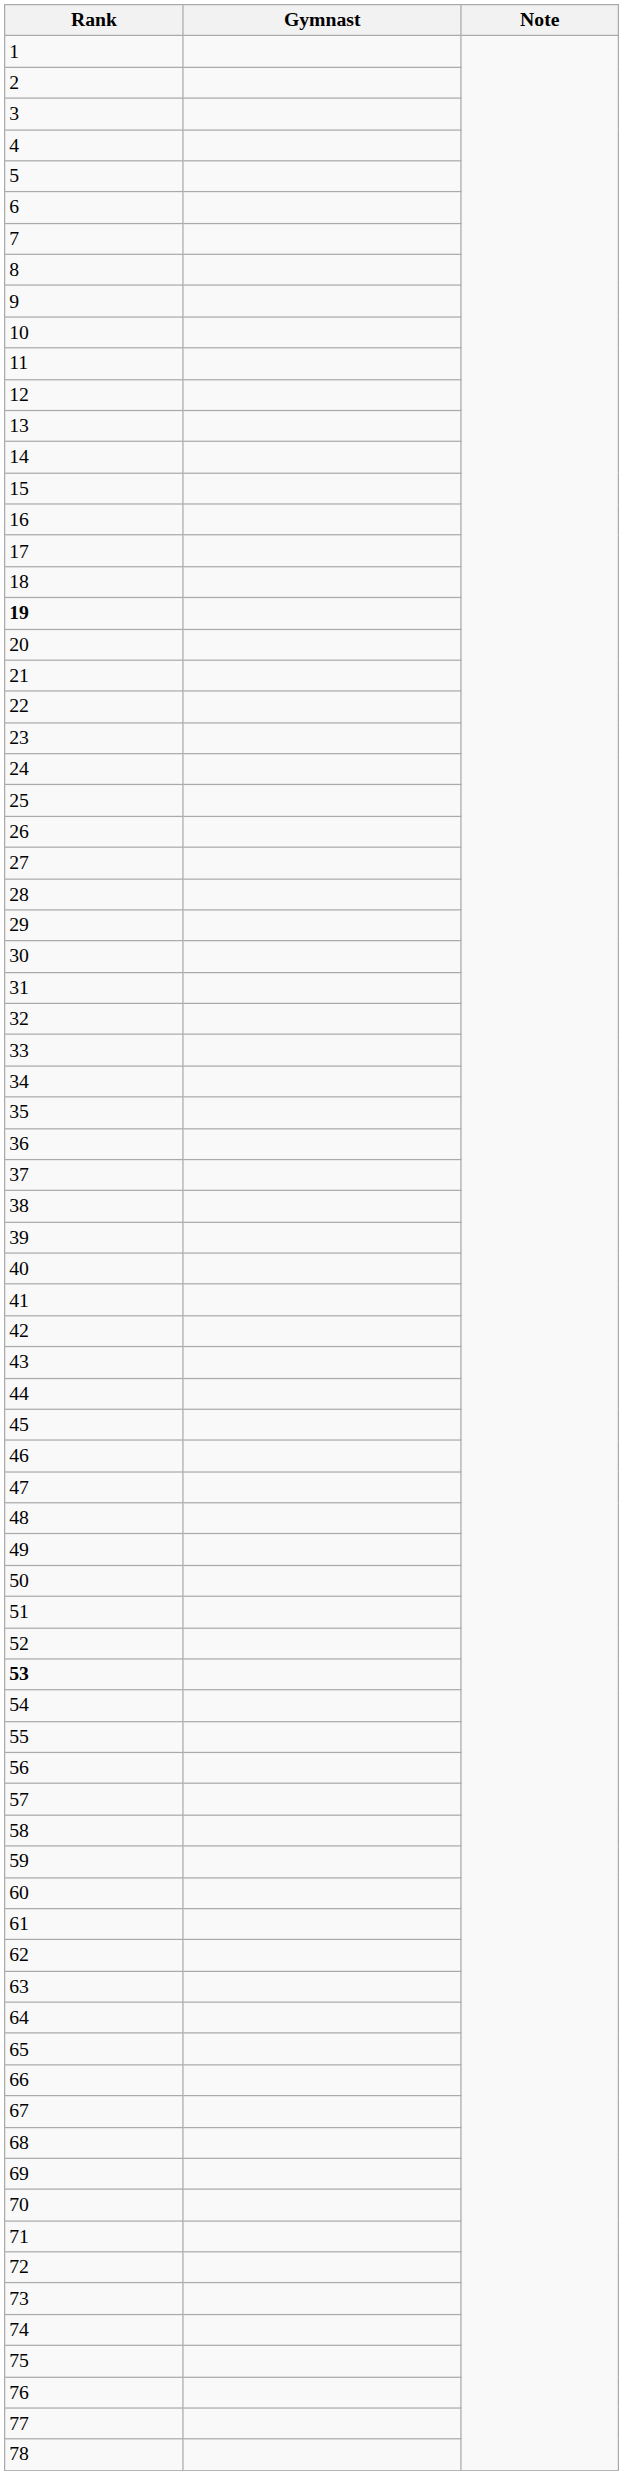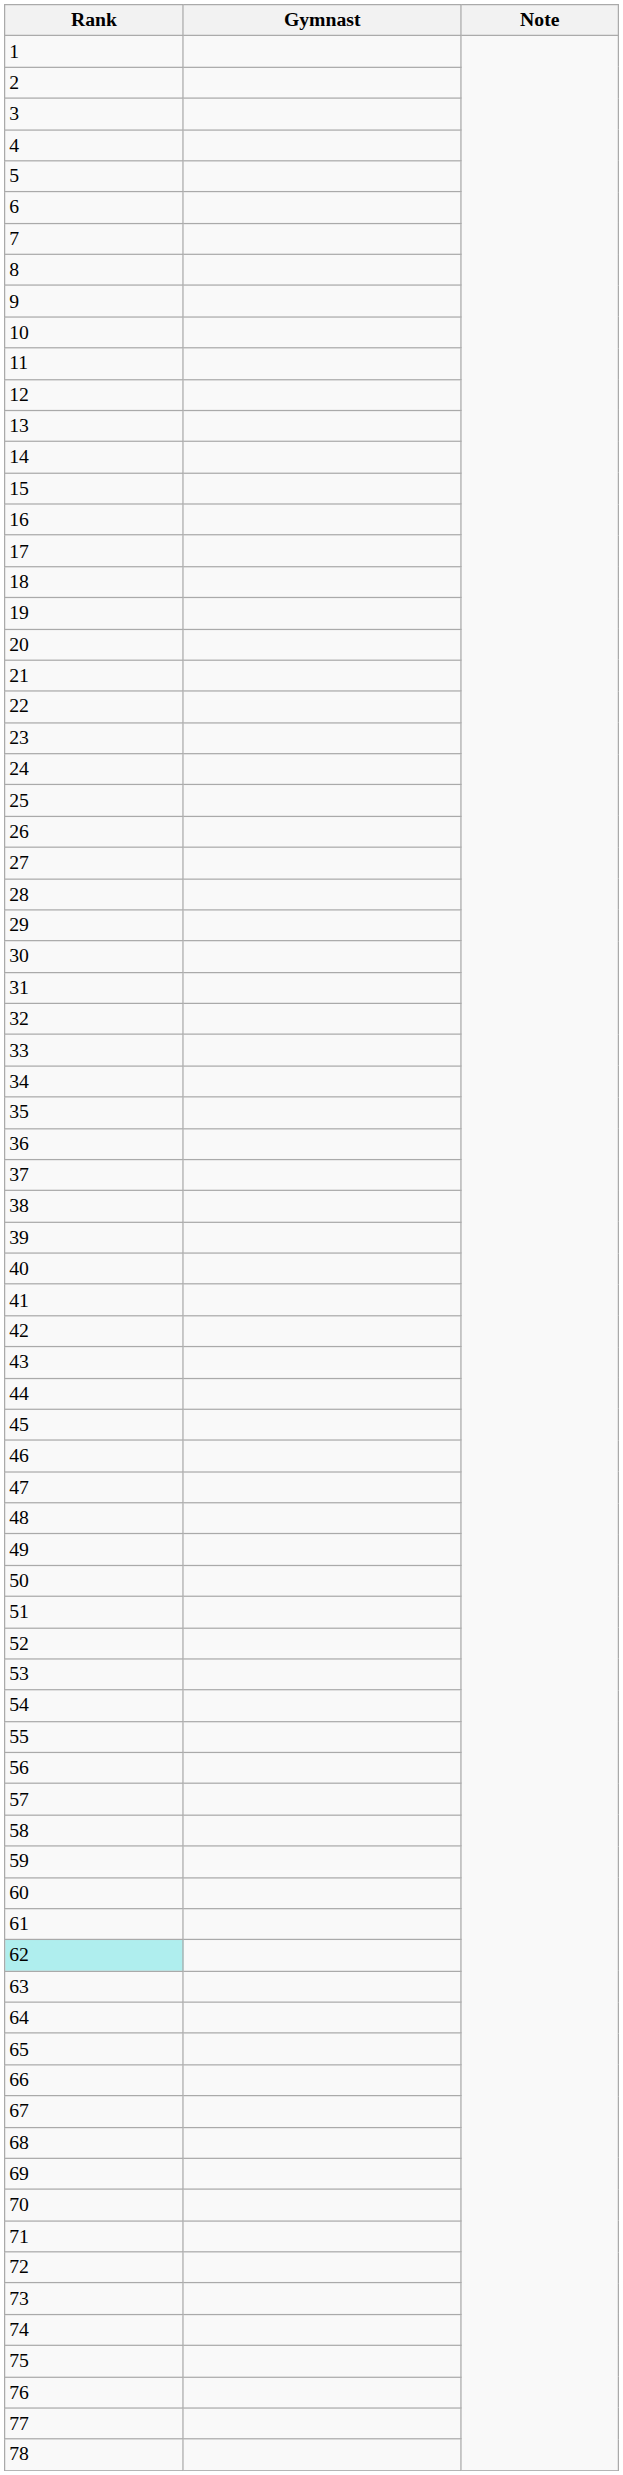(19, 613) bold -> (19, 613) normal
(19, 1674) bold -> (19, 1674) normal
(19, 1955) no background -> (19, 1955) paleturquoise background
